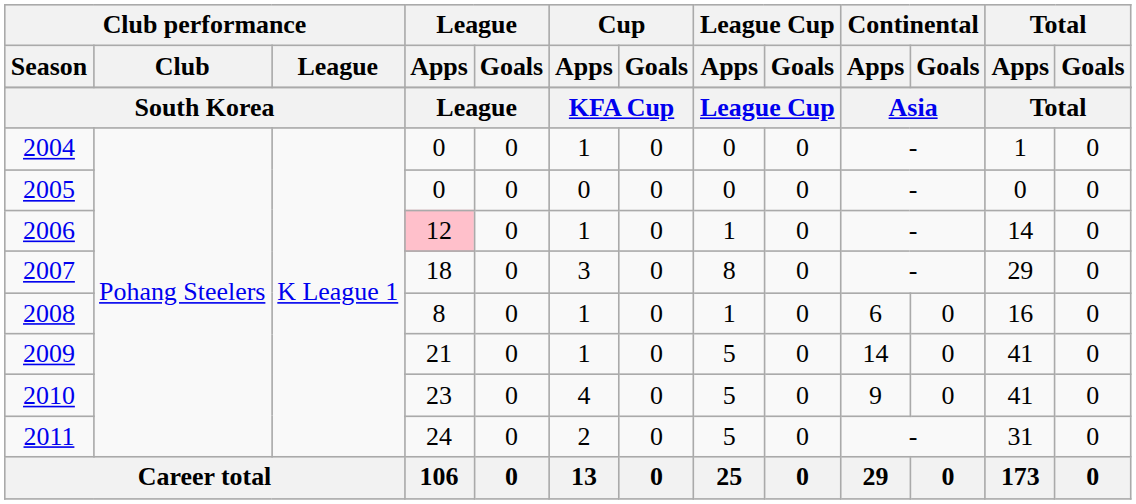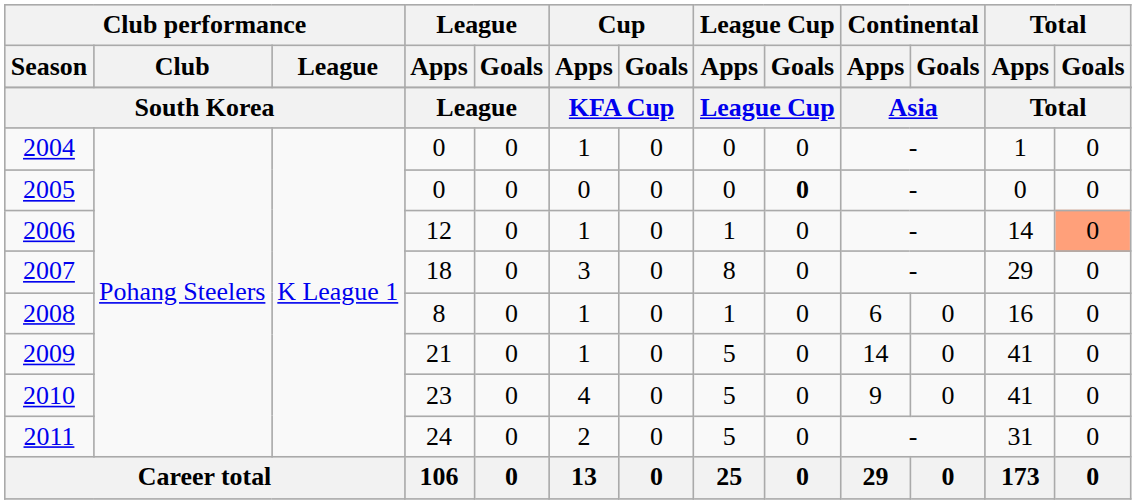(803, 189) normal -> (803, 189) bold
(439, 230) pink background -> (439, 230) no background
(1093, 230) no background -> (1093, 230) lightsalmon background
